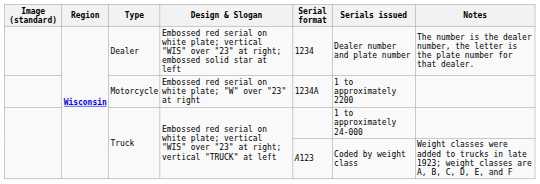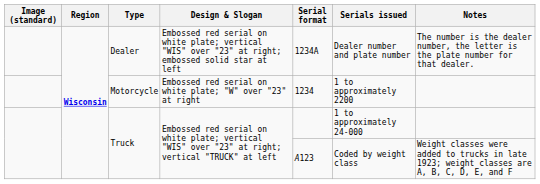(304, 51) 1234 -> (307, 51) 1234A
(307, 92) 1234A -> (304, 92) 1234
